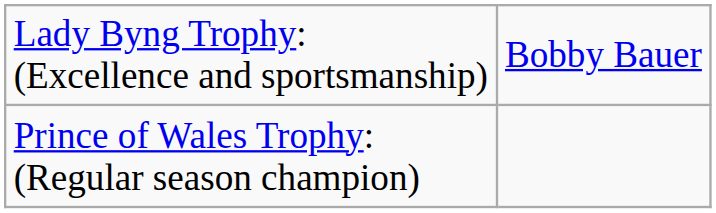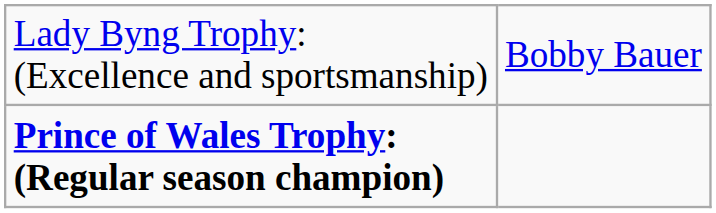(217, 155) normal -> (229, 155) bold
